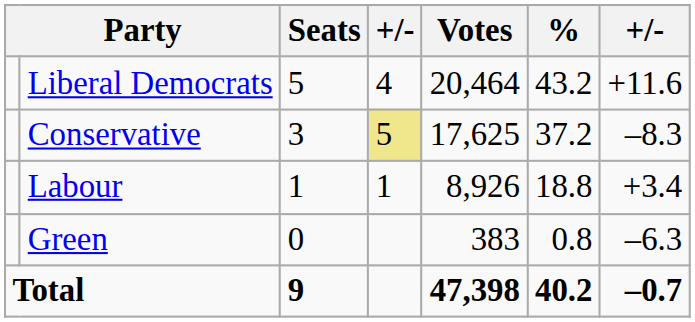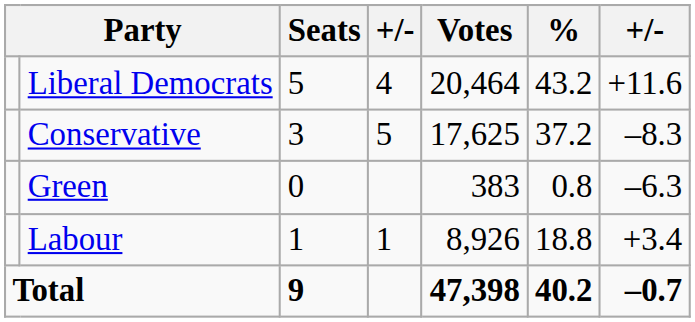(384, 134) khaki background -> (384, 134) no background
rows swapped: (75, 186) <-> (68, 238)
